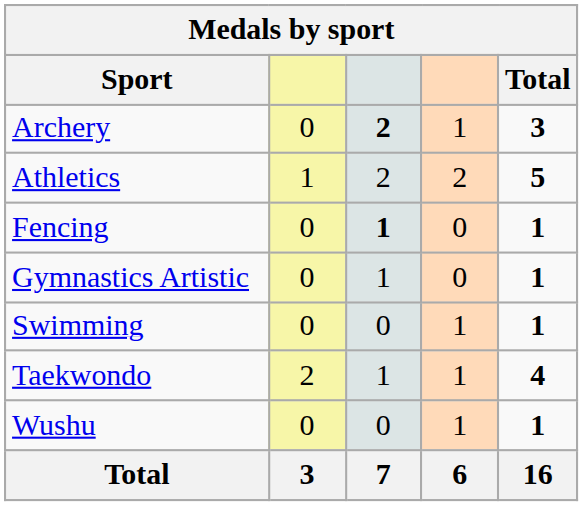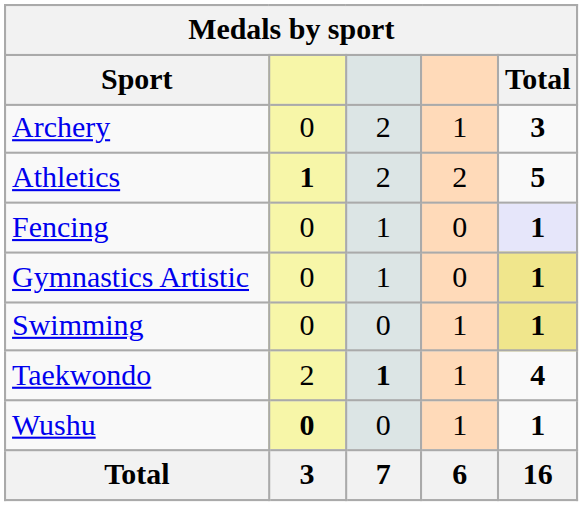(383, 128) bold -> (383, 128) normal
(307, 177) normal -> (307, 177) bold
(383, 227) bold -> (383, 227) normal
(538, 227) no background -> (538, 227) lavender background
(538, 276) no background -> (538, 276) khaki background
(538, 325) no background -> (538, 325) khaki background
(383, 375) normal -> (383, 375) bold
(307, 424) normal -> (307, 424) bold
